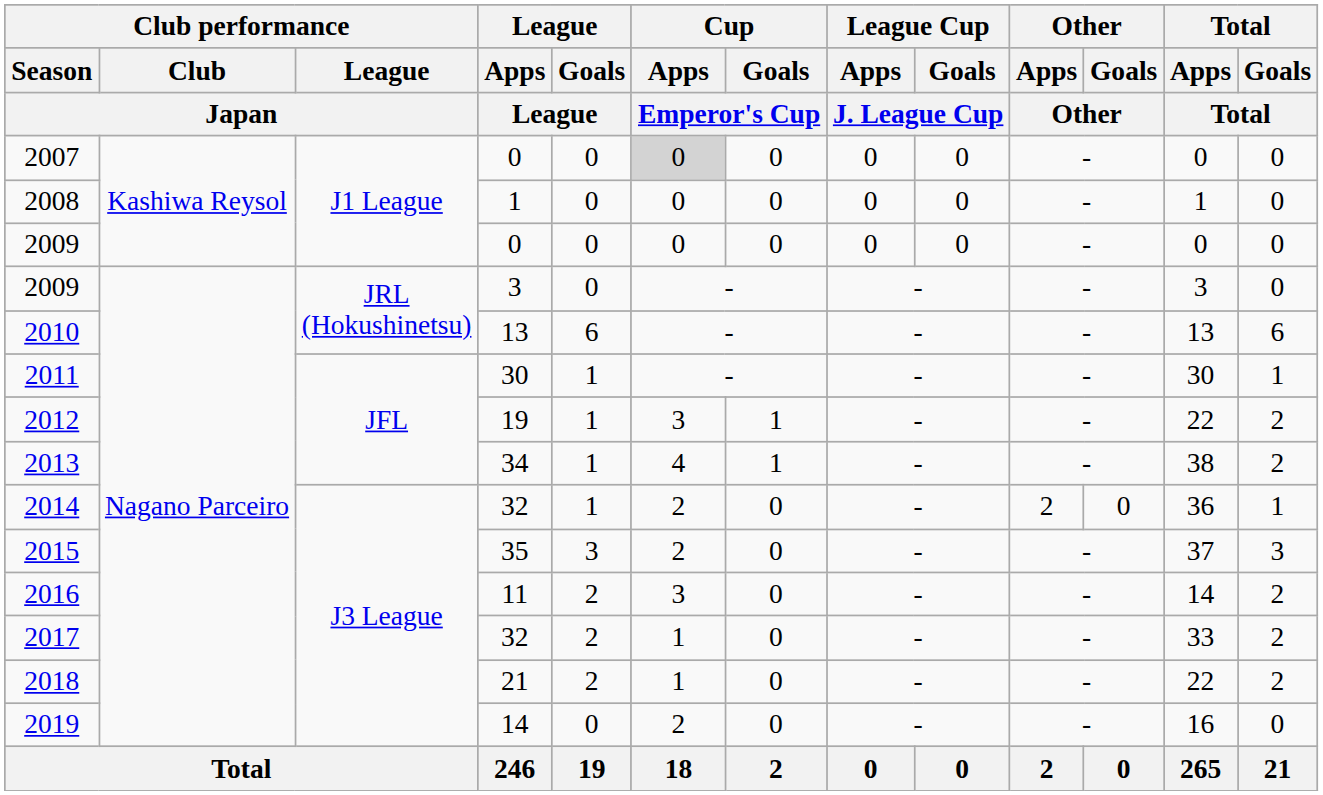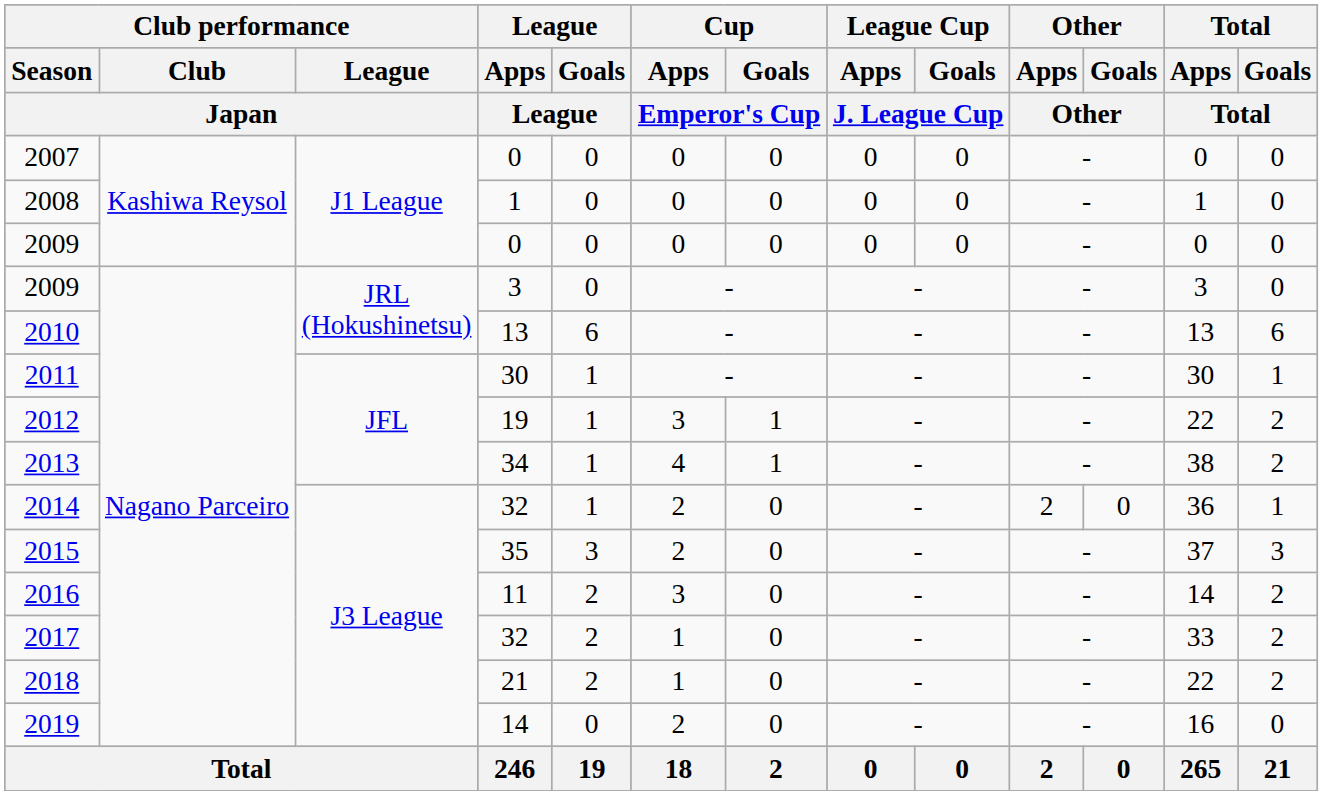(678, 157) lightgrey background -> (678, 157) no background
